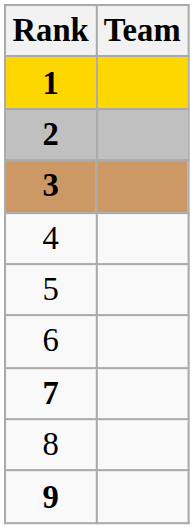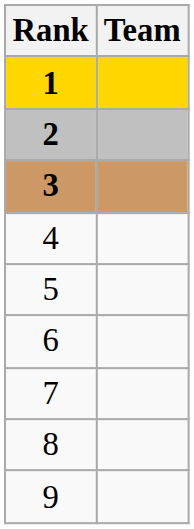(51, 392) bold -> (51, 392) normal
(51, 496) bold -> (51, 496) normal
